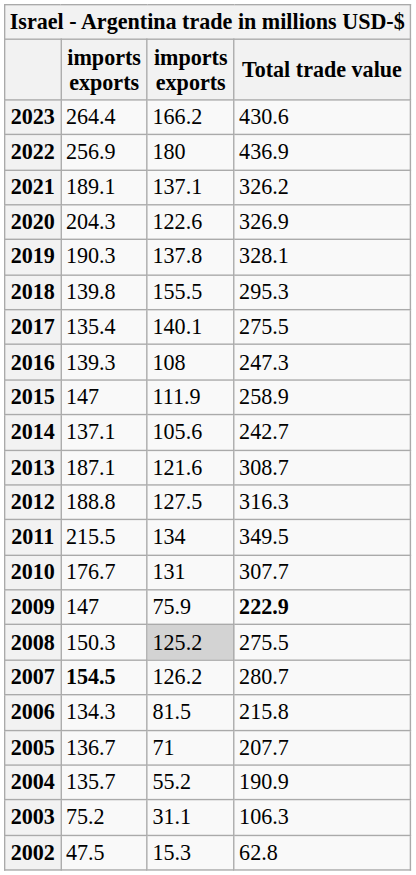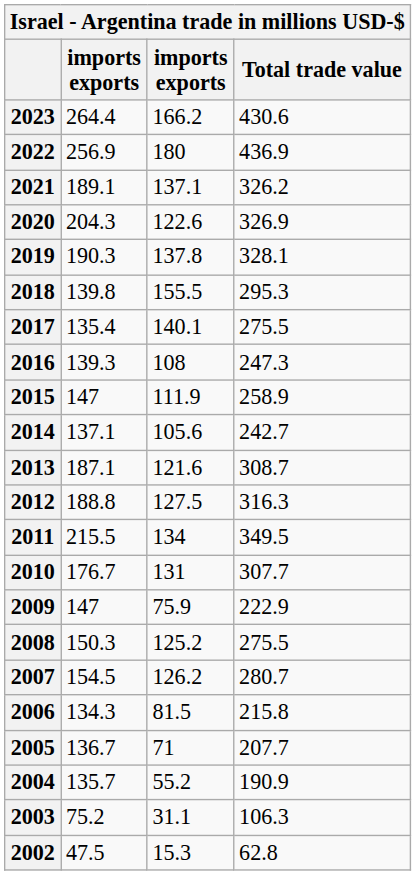(264, 607) bold -> (264, 607) normal
(177, 642) lightgrey background -> (177, 642) no background
(91, 677) bold -> (91, 677) normal
